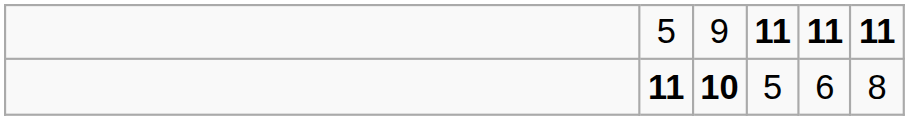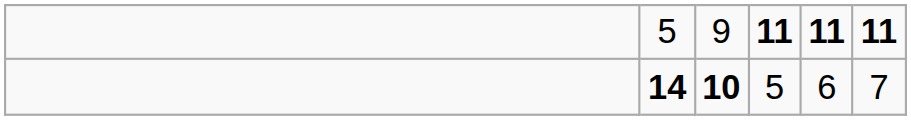(666, 86) 11 -> (667, 86) 14
(877, 86) 8 -> (879, 86) 7
